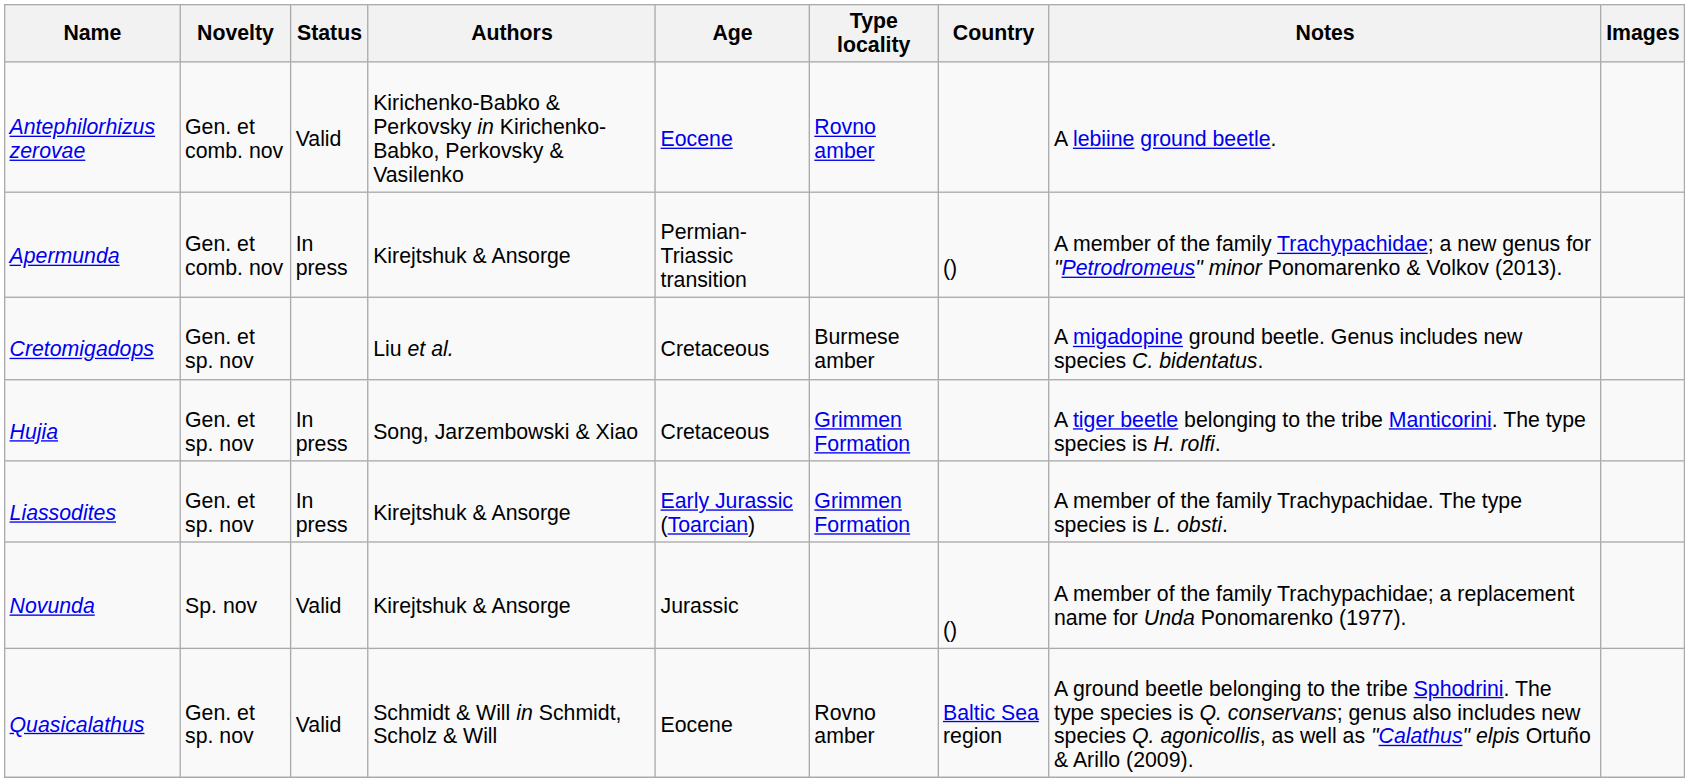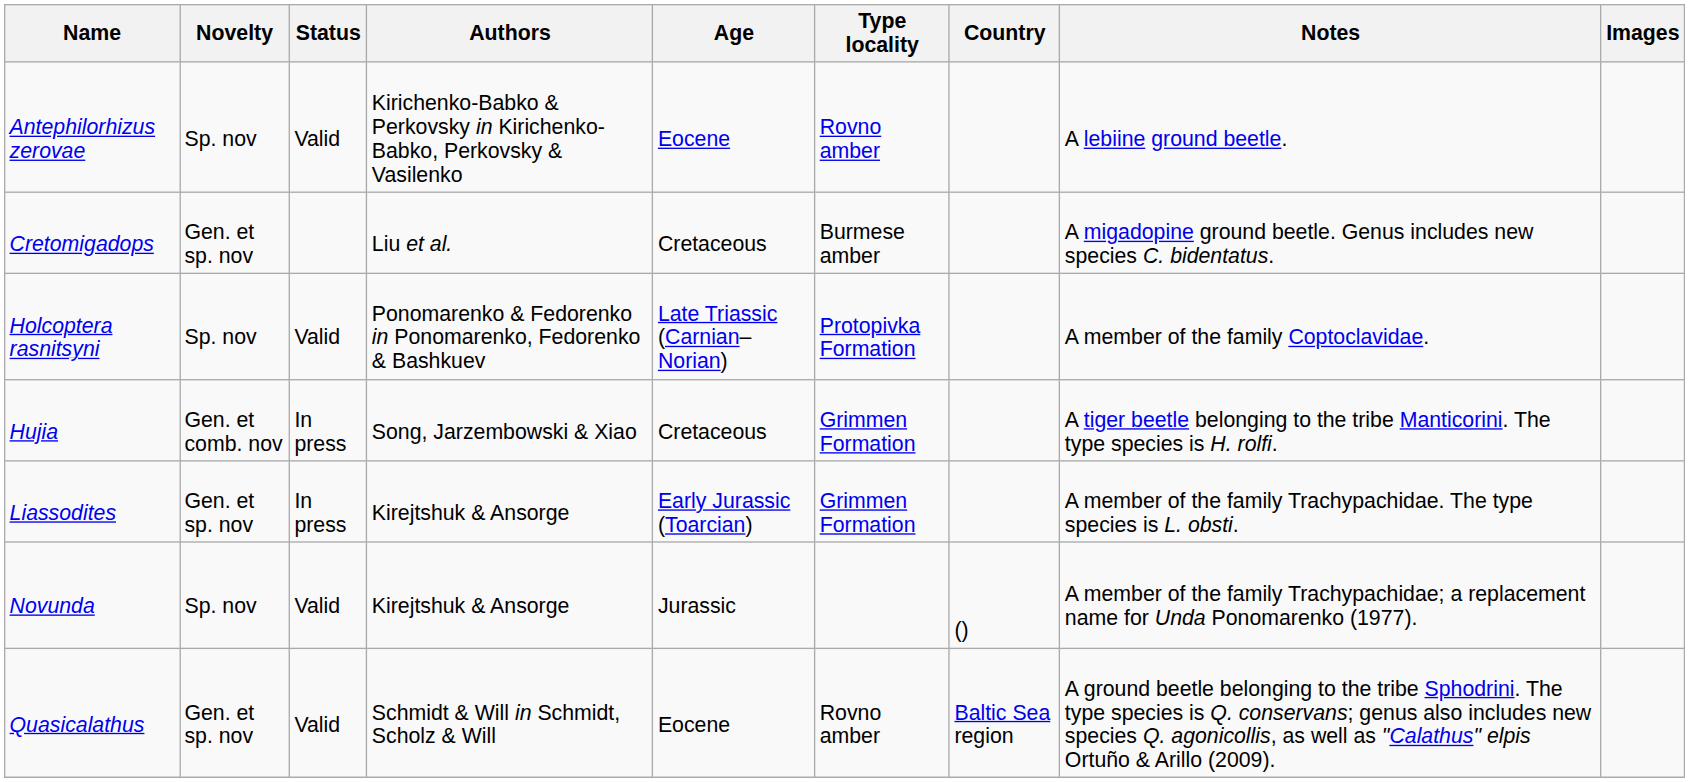(234, 138) Gen. et comb. nov -> (221, 138) Sp. nov
- row: (65, 256)
+ row: (61, 338)
(220, 431) Gen. et sp. nov -> (234, 431) Gen. et comb. nov
